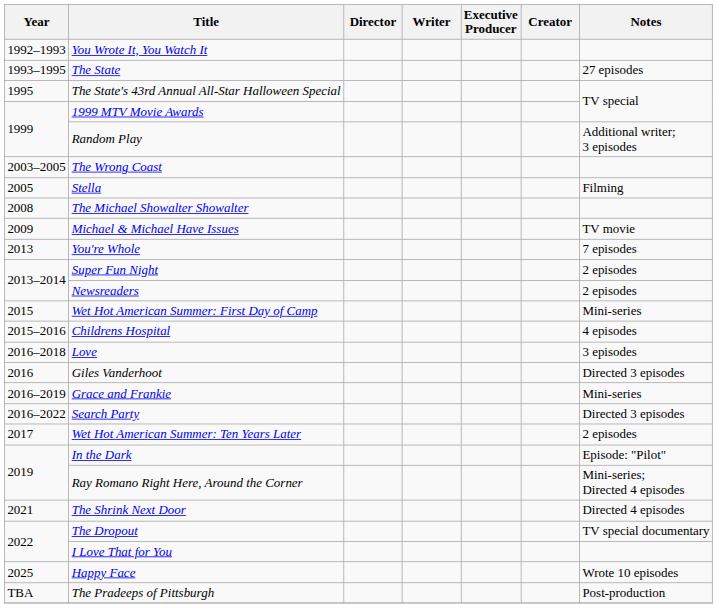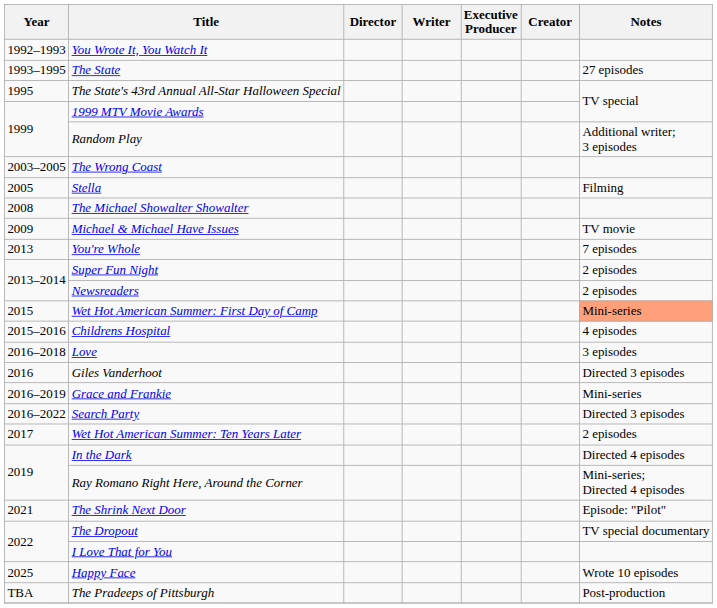(612, 311) no background -> (612, 311) lightsalmon background
(624, 455) Episode: "Pilot" -> (634, 455) Directed 4 episodes
(634, 510) Directed 4 episodes -> (624, 510) Episode: "Pilot"
